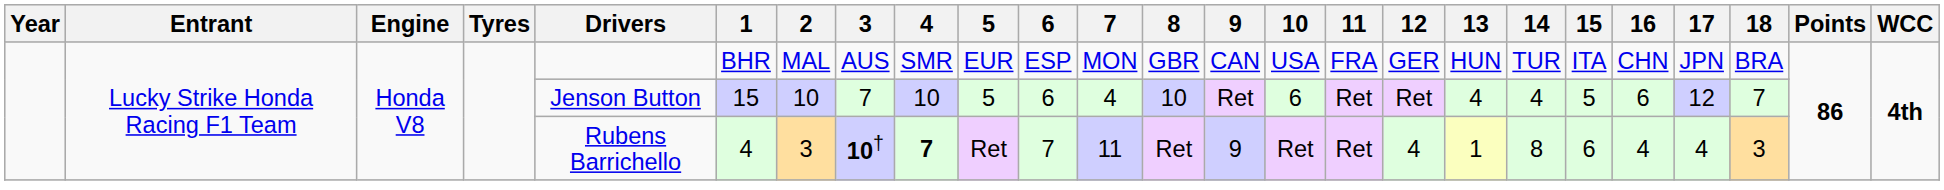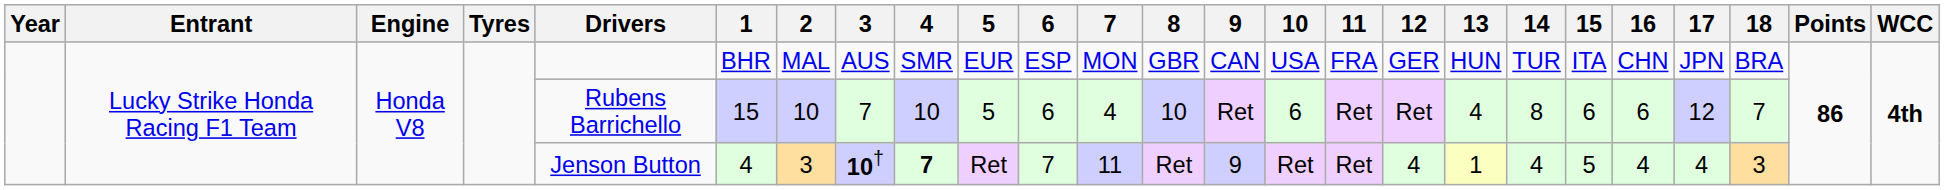(626, 98) Jenson Button -> (626, 111) Rubens Barrichello
(1537, 98) 4 -> (1537, 111) 8
(1589, 98) 5 -> (1589, 111) 6
(626, 149) Rubens Barrichello -> (626, 164) Jenson Button
(1537, 149) 8 -> (1537, 164) 4
(1589, 149) 6 -> (1589, 164) 5
